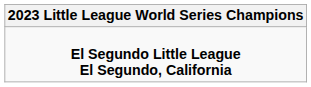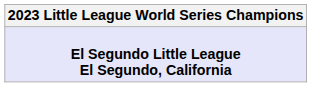(156, 54) no background -> (156, 54) lavender background
